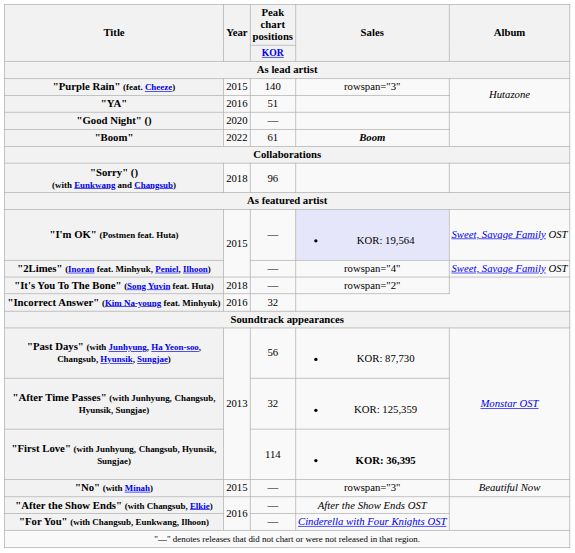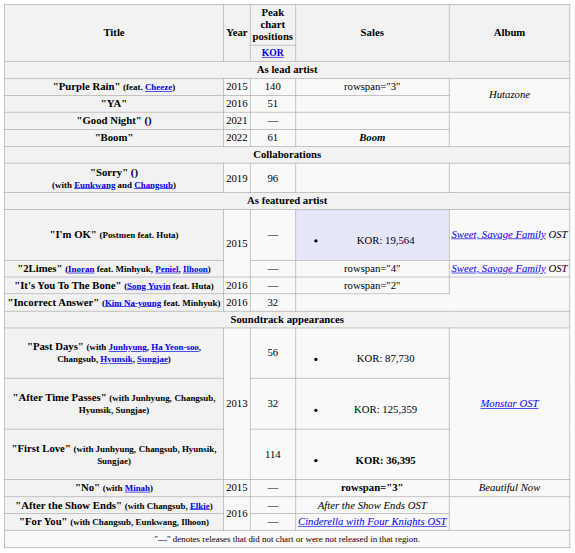(237, 121) 2020 -> (237, 121) 2021
(237, 178) 2018 -> (237, 178) 2019
(237, 285) 2018 -> (237, 285) 2016
(372, 488) normal -> (372, 488) bold
